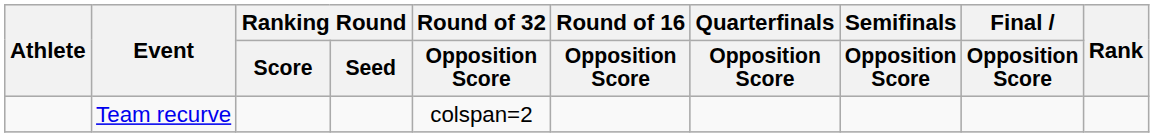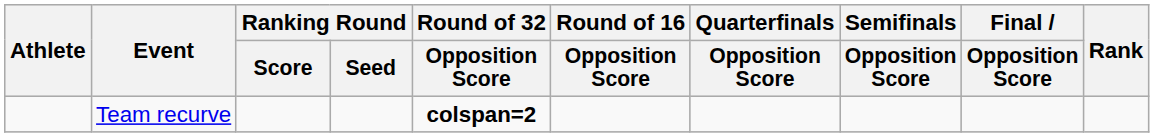(481, 115) normal -> (481, 115) bold
